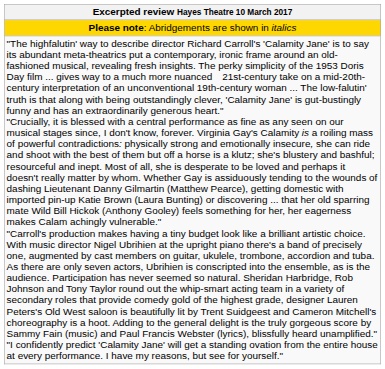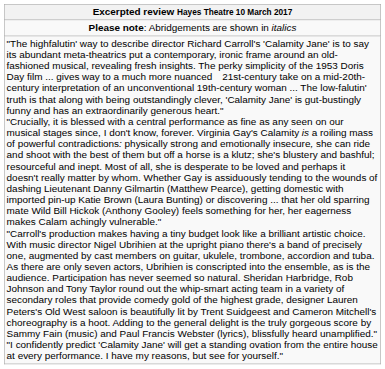(192, 28) gold background -> (192, 28) no background
